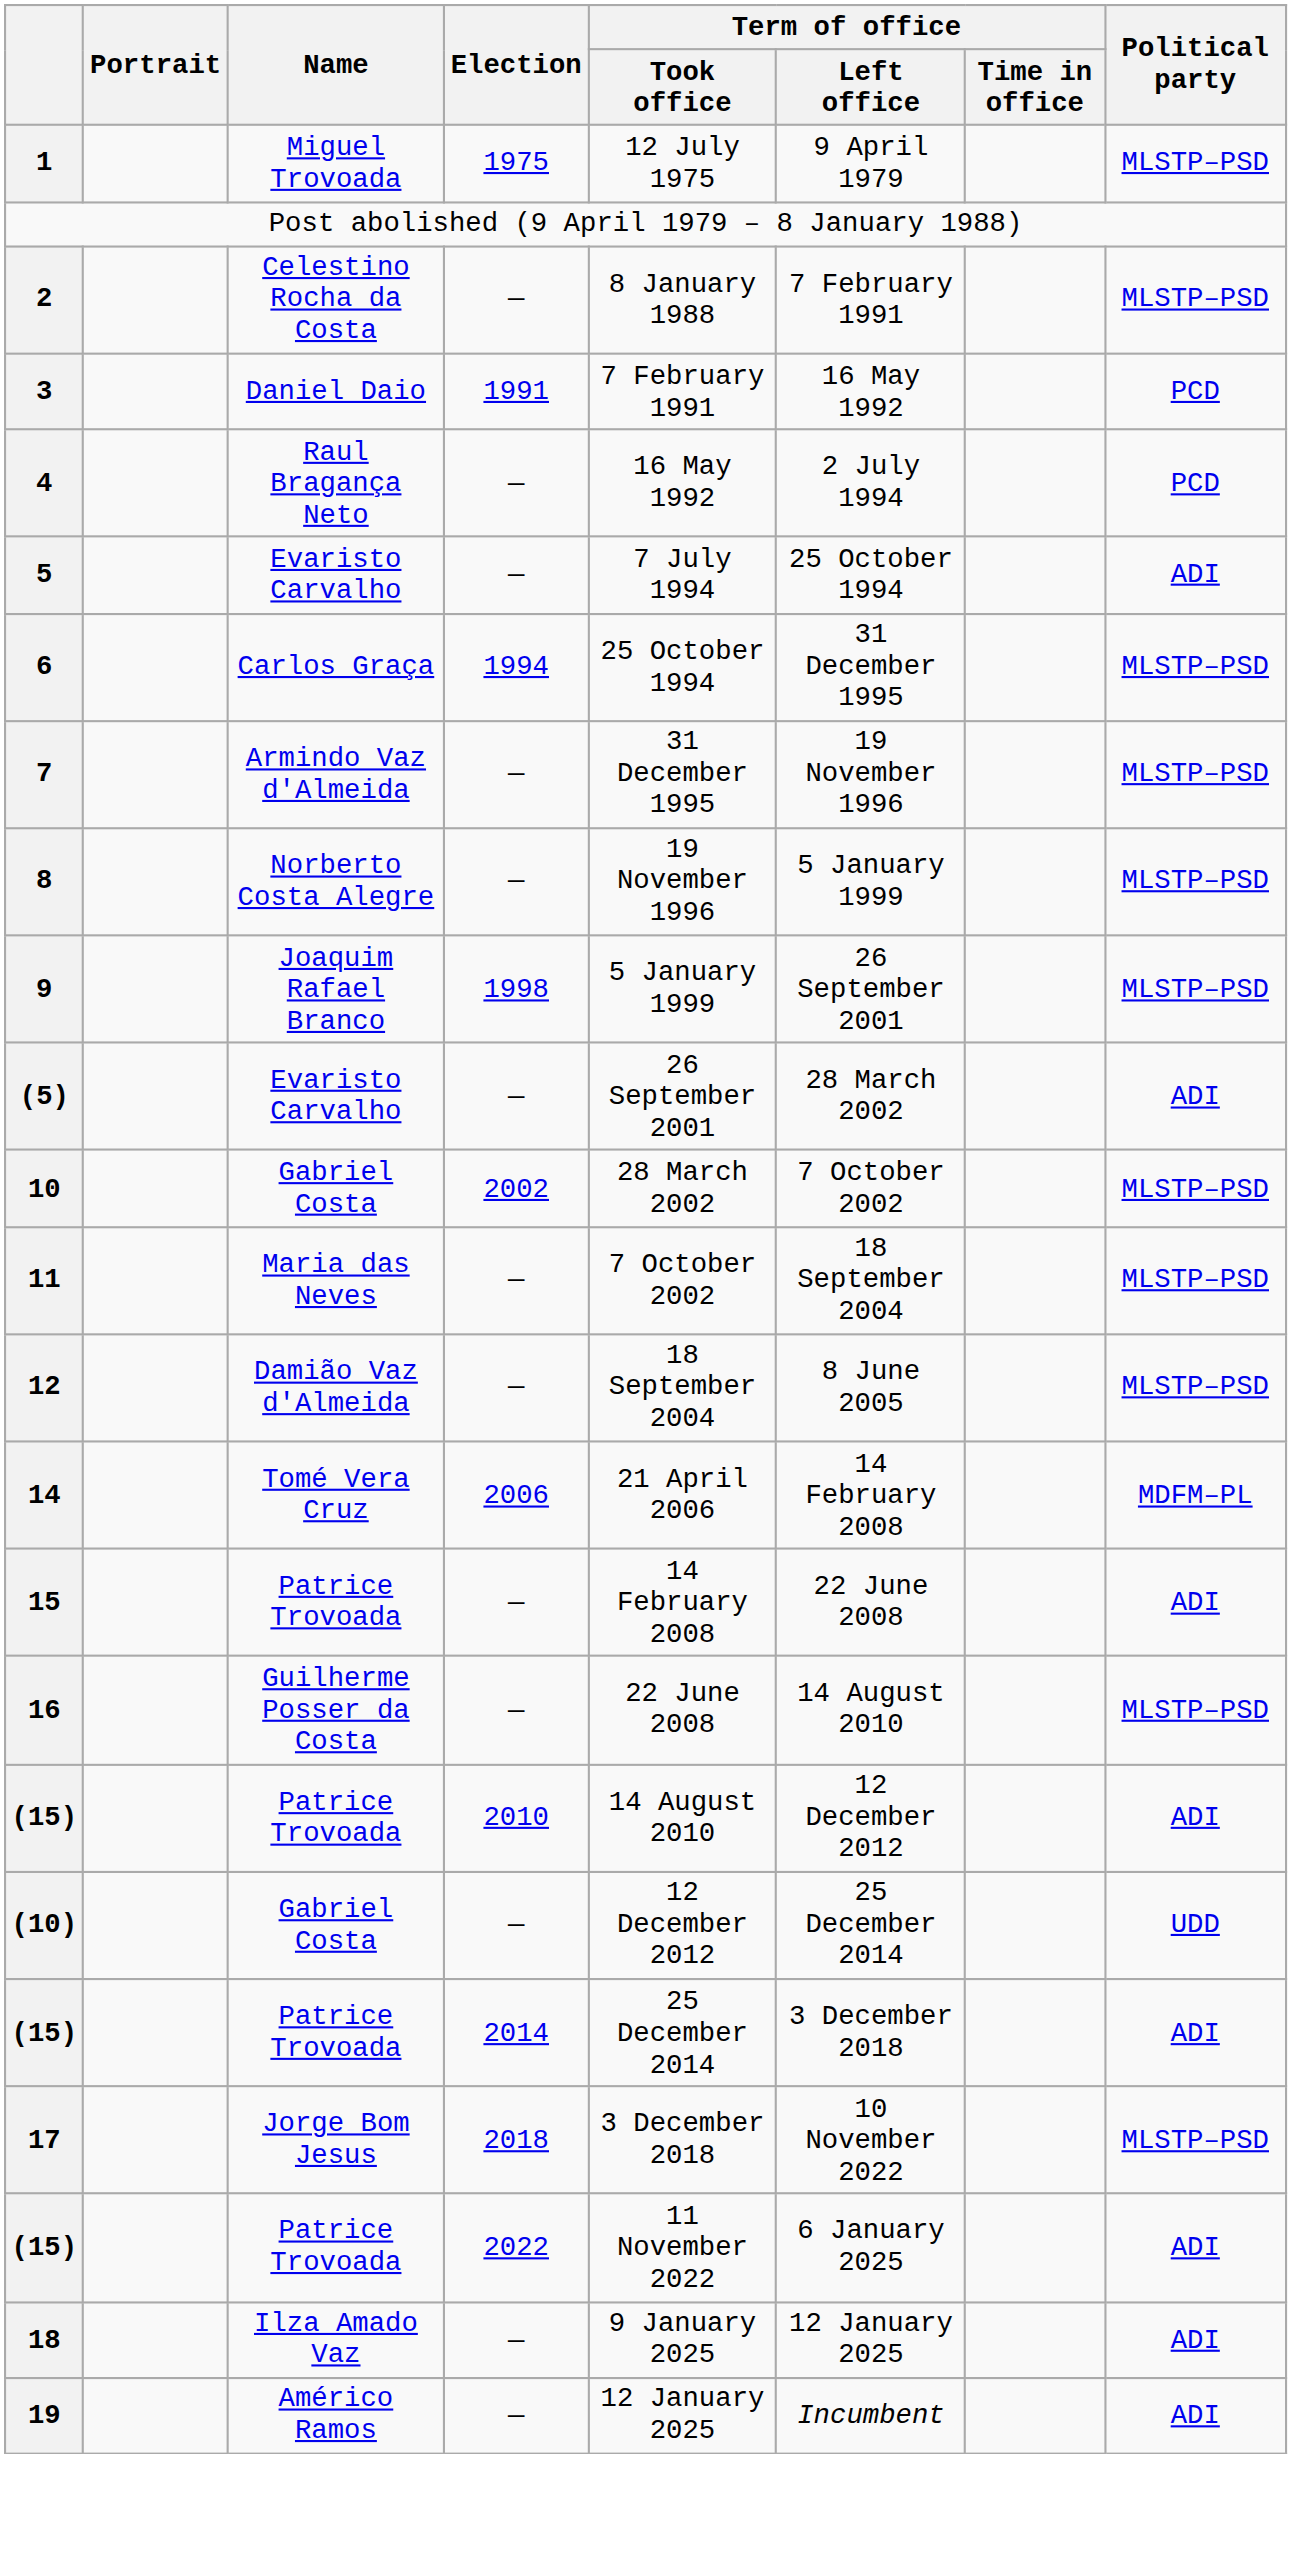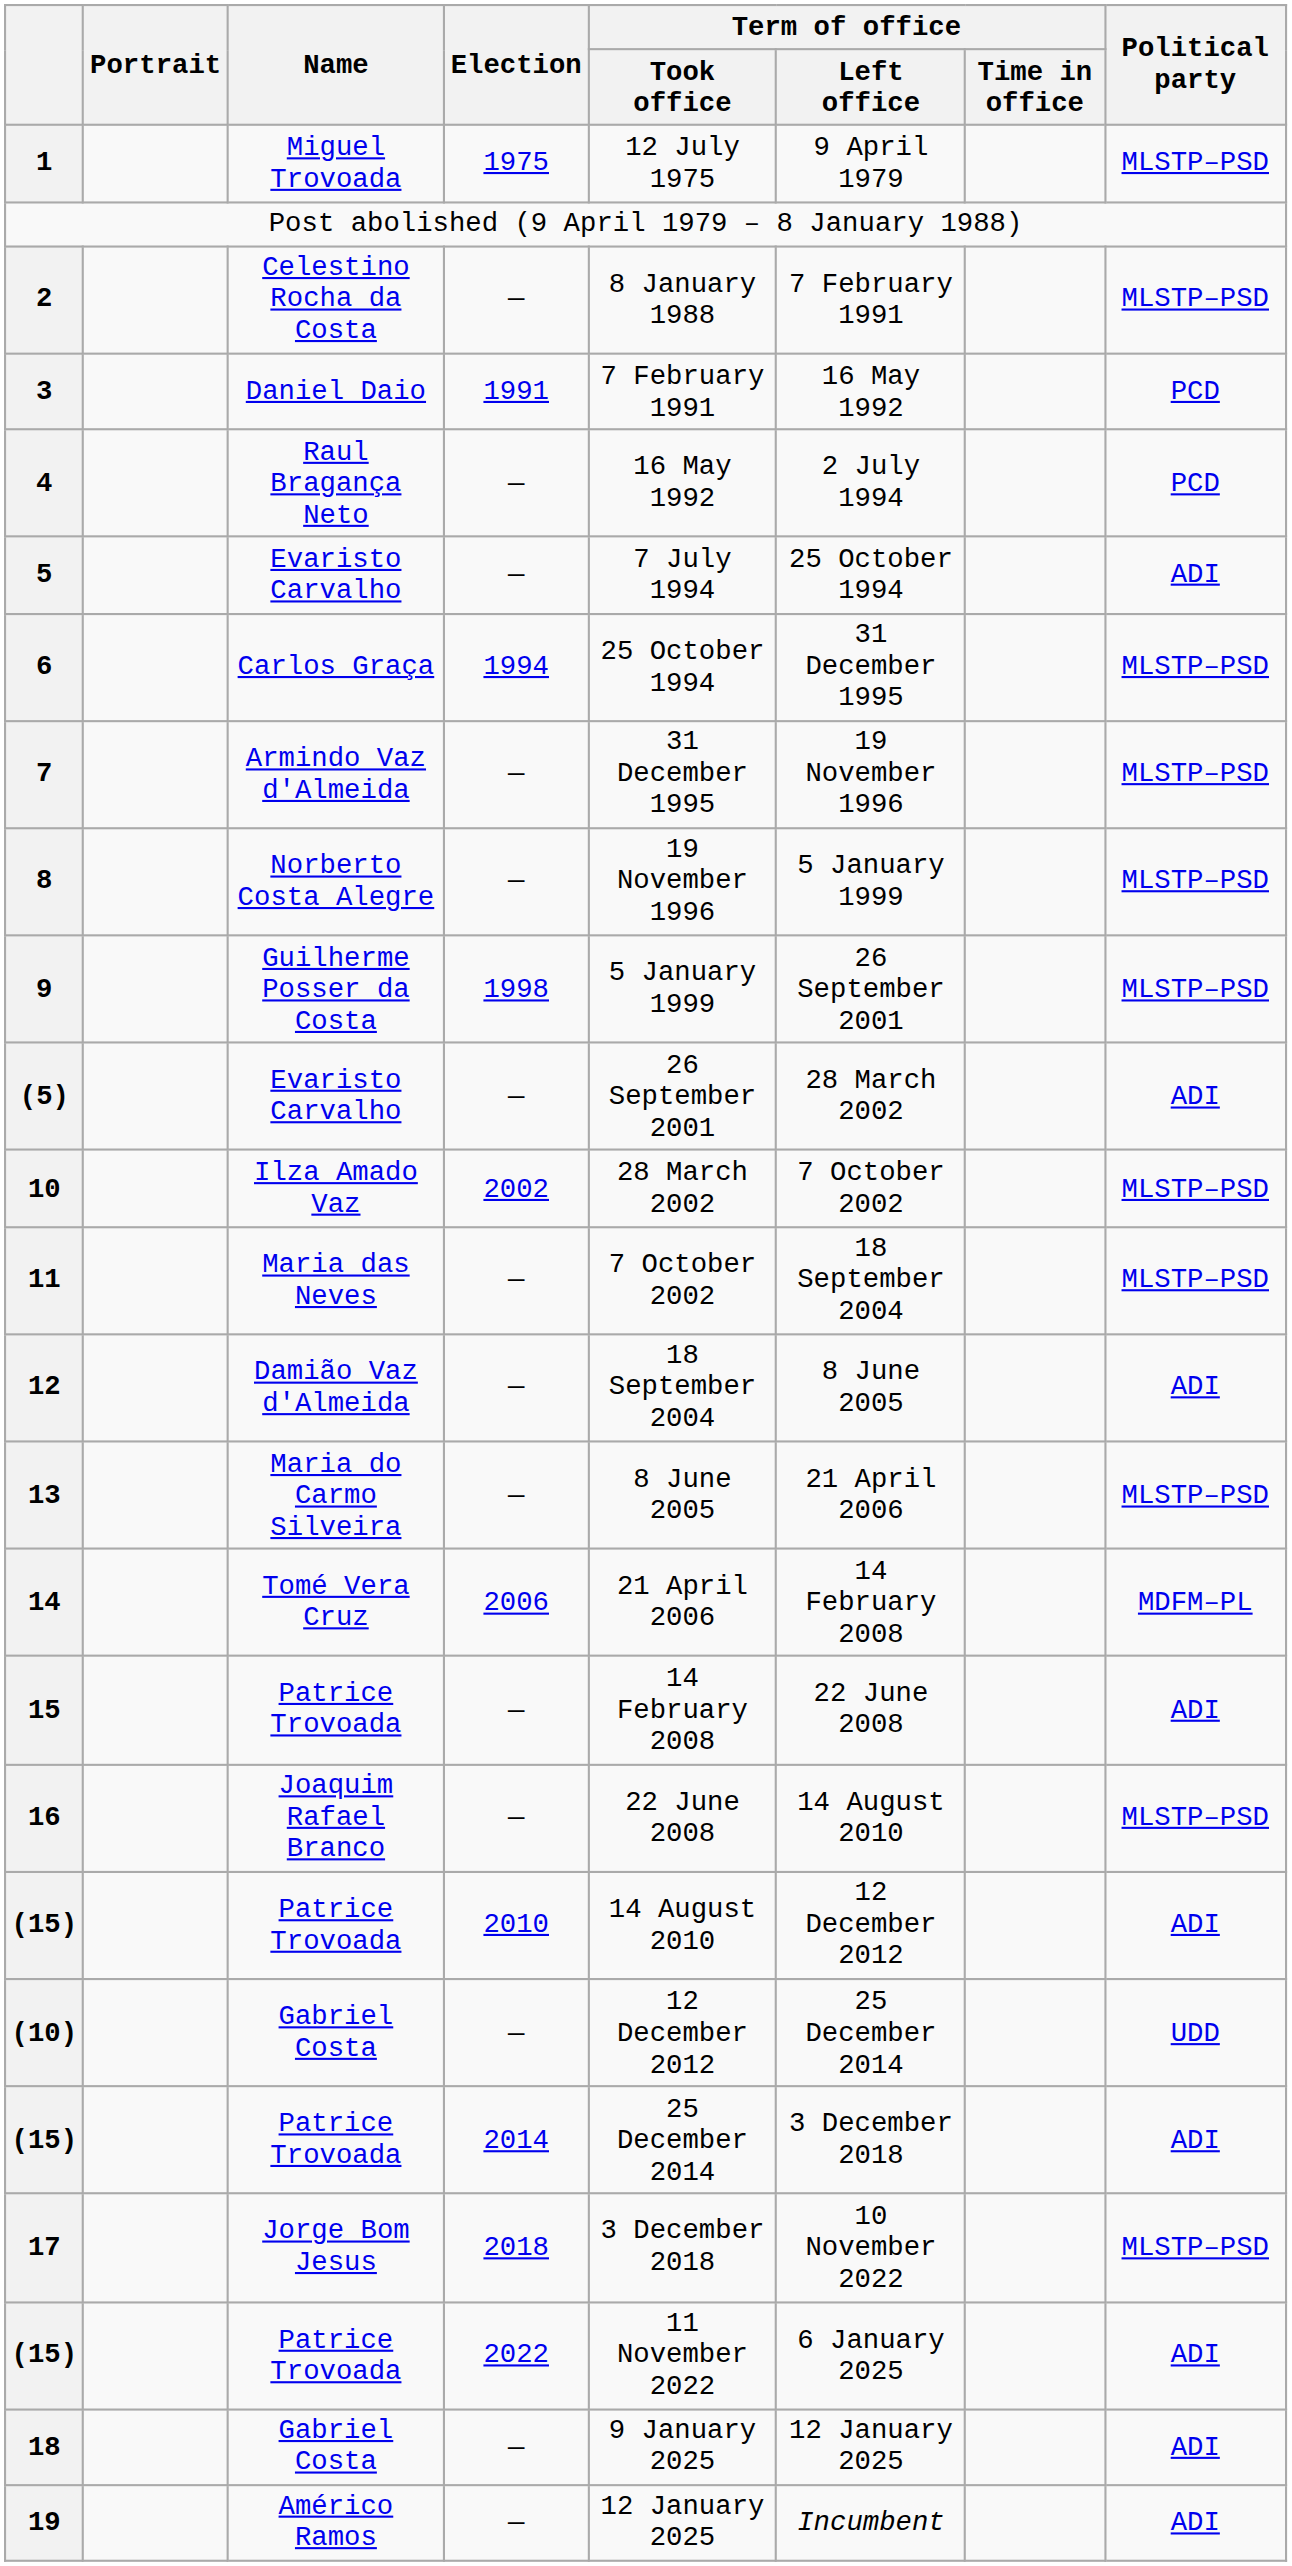(336, 989) Joaquim Rafael Branco -> (336, 989) Guilherme Posser da Costa
(336, 1188) Gabriel Costa -> (336, 1188) Ilza Amado Vaz
(1195, 1388) MLSTP–PSD -> (1195, 1388) ADI
+ row: (44, 1495)
(336, 1710) Guilherme Posser da Costa -> (336, 1818) Joaquim Rafael Branco
(336, 2339) Ilza Amado Vaz -> (336, 2447) Gabriel Costa
